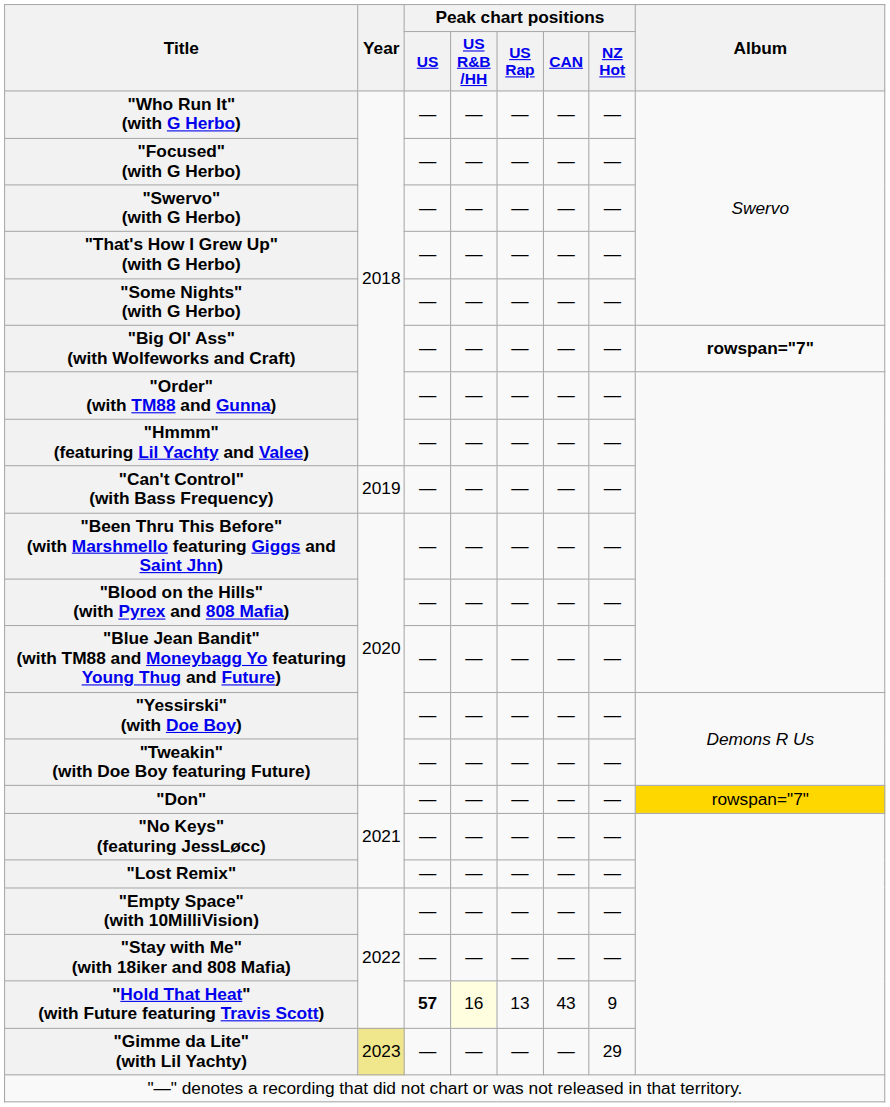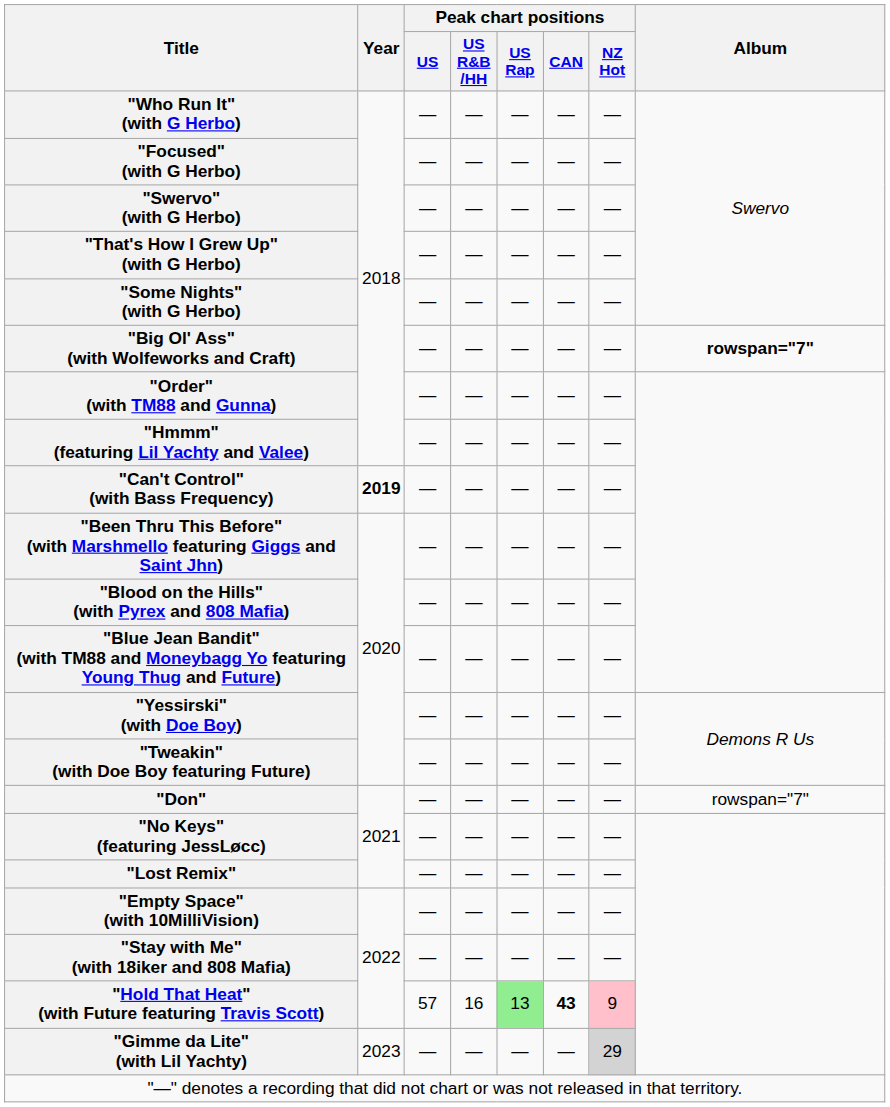(381, 489) normal -> (381, 489) bold
(760, 799) gold background -> (760, 799) no background
(428, 1004) bold -> (428, 1004) normal
(474, 1004) lightyellow background -> (474, 1004) no background
(520, 1004) no background -> (520, 1004) lightgreen background
(566, 1004) normal -> (566, 1004) bold
(612, 1004) no background -> (612, 1004) pink background
(381, 1051) khaki background -> (381, 1051) no background
(612, 1051) no background -> (612, 1051) lightgrey background
